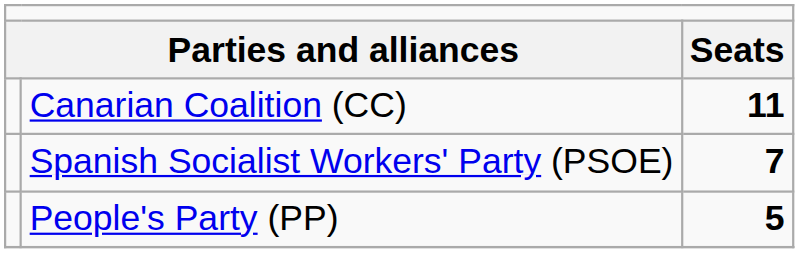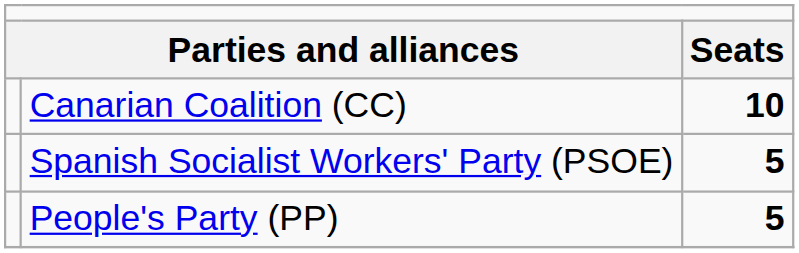(766, 105) 11 -> (765, 105) 10
(775, 161) 7 -> (775, 161) 5
